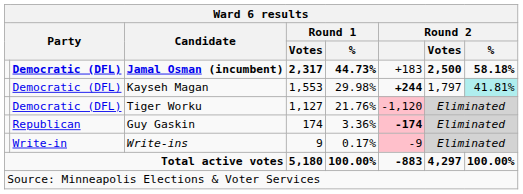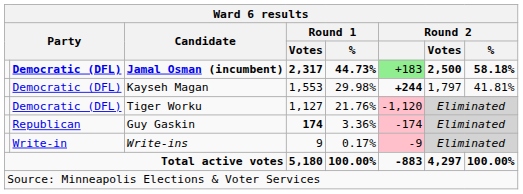(409, 69) no background -> (409, 69) lightgreen background
(494, 87) paleturquoise background -> (494, 87) no background
(313, 124) normal -> (313, 124) bold
(409, 124) bold -> (409, 124) normal
